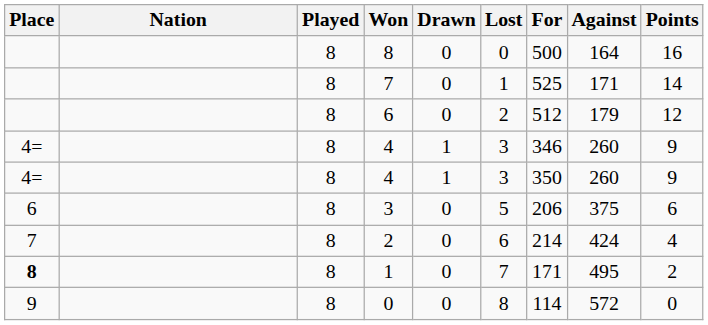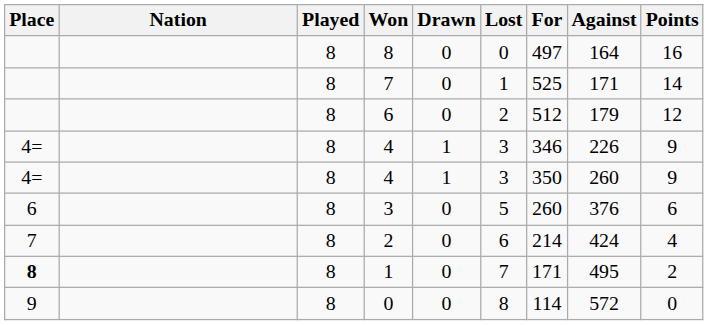(547, 51) 500 -> (547, 51) 497
(604, 146) 260 -> (604, 146) 226
(547, 209) 206 -> (547, 209) 260
(604, 209) 375 -> (604, 209) 376
